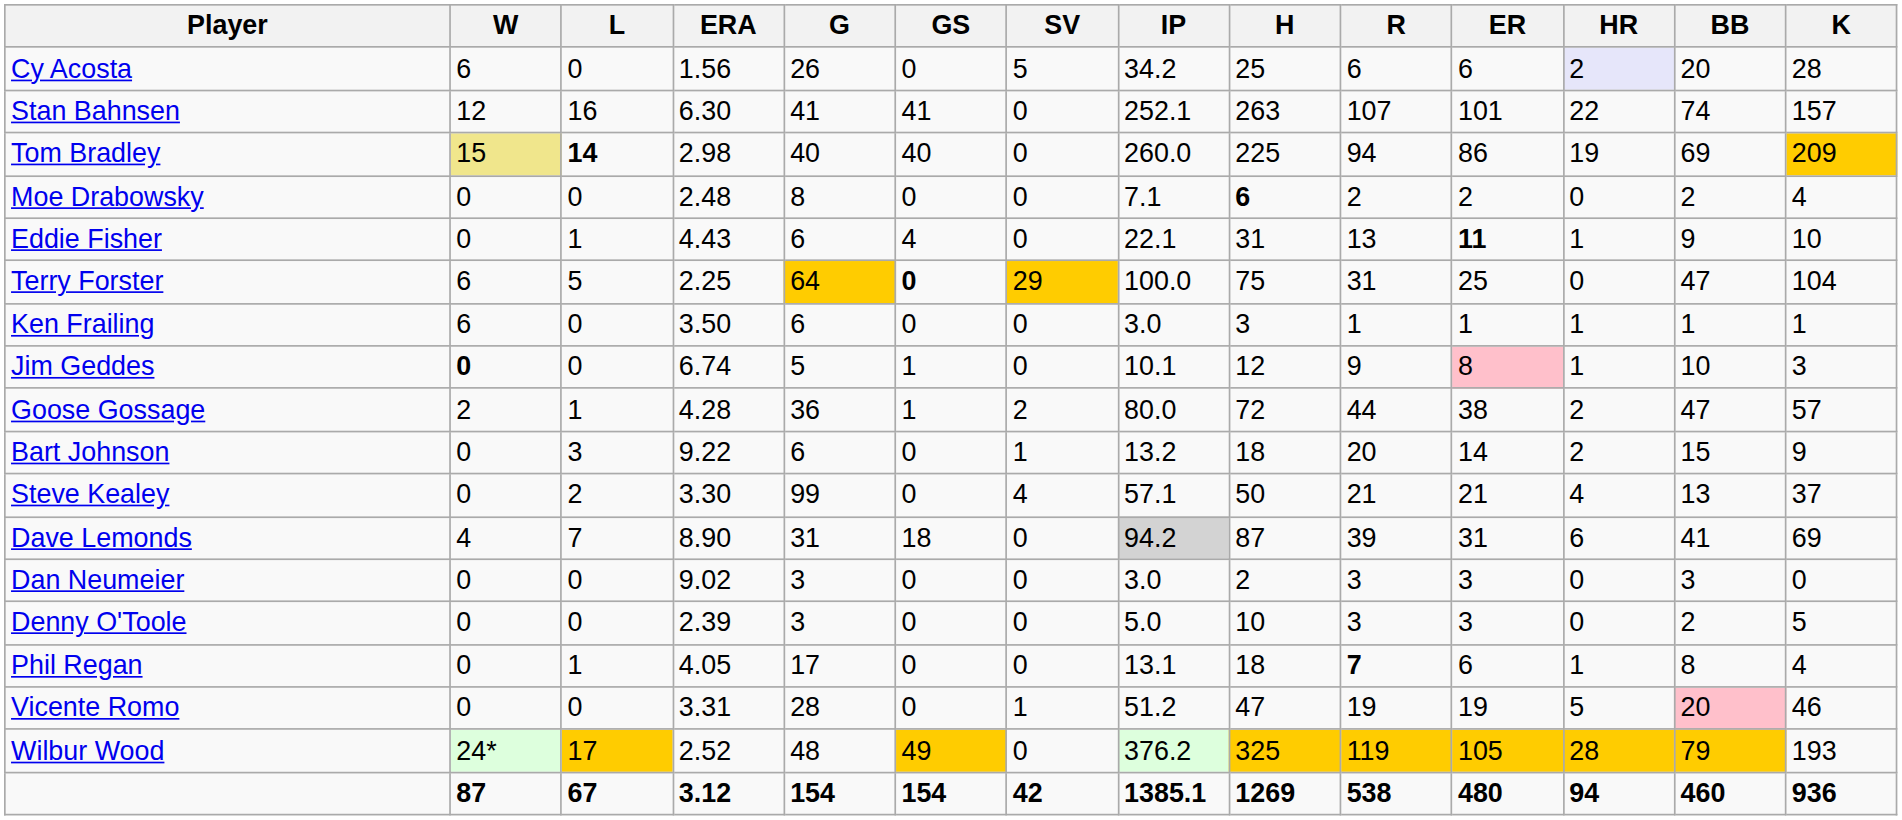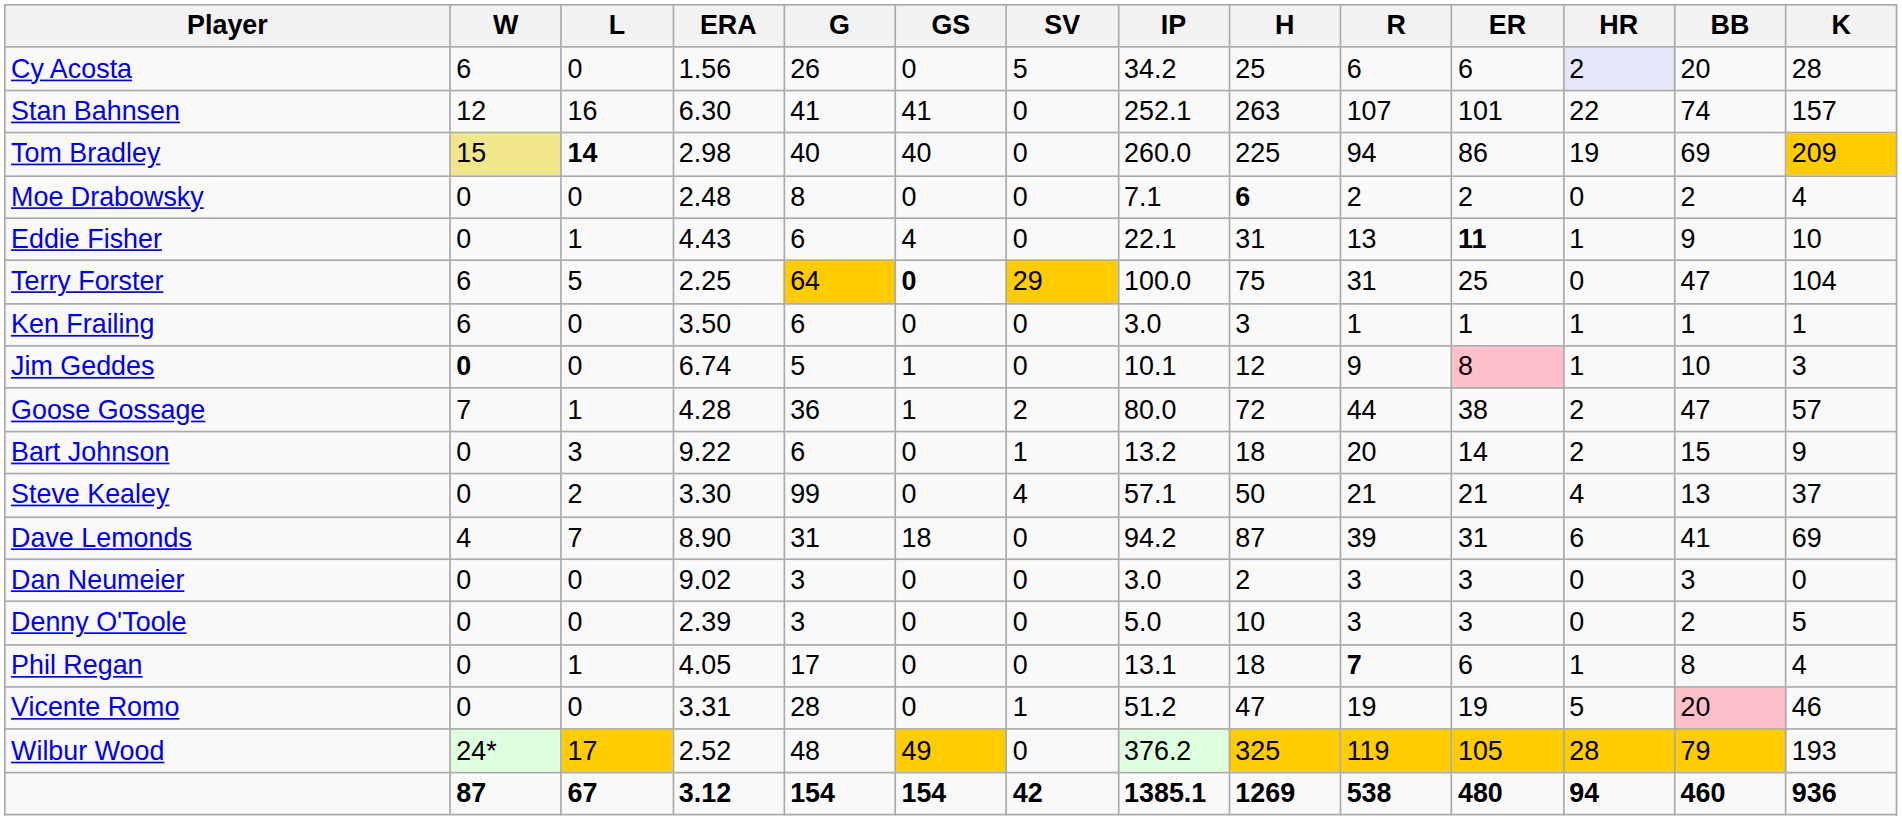(464, 409) 2 -> (464, 409) 7
(1150, 537) lightgrey background -> (1150, 537) no background
